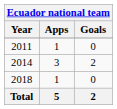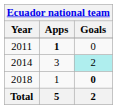(57, 46) normal -> (57, 46) bold
(93, 63) no background -> (93, 63) paleturquoise background
(93, 79) normal -> (93, 79) bold
